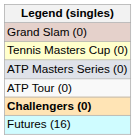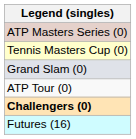(47, 32) Grand Slam (0) -> (67, 32) ATP Masters Series (0)
(67, 69) ATP Masters Series (0) -> (47, 69) Grand Slam (0)
